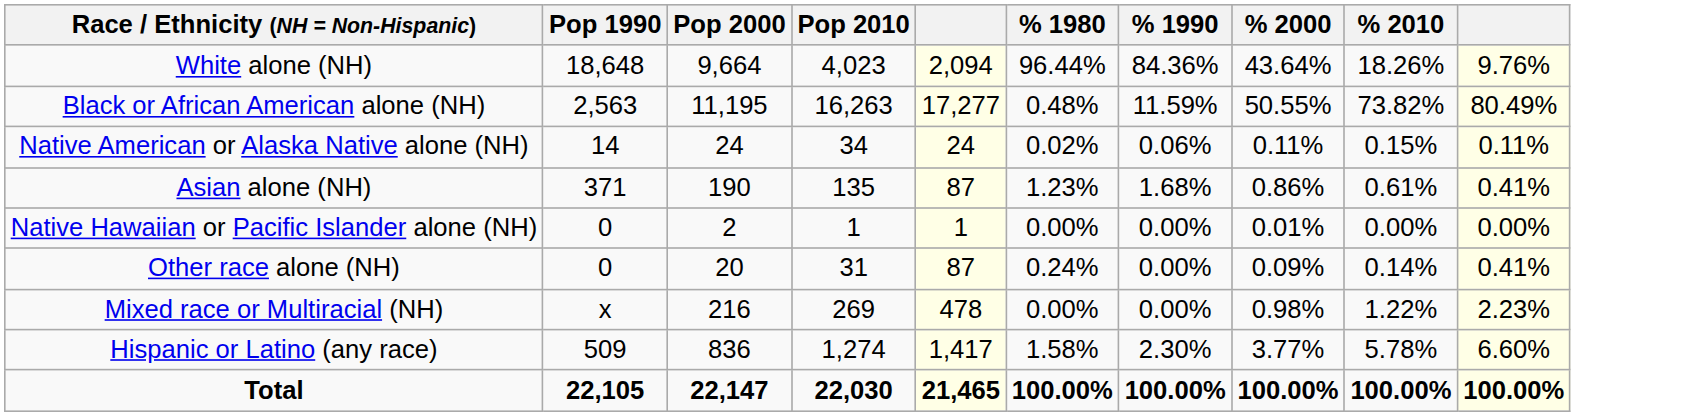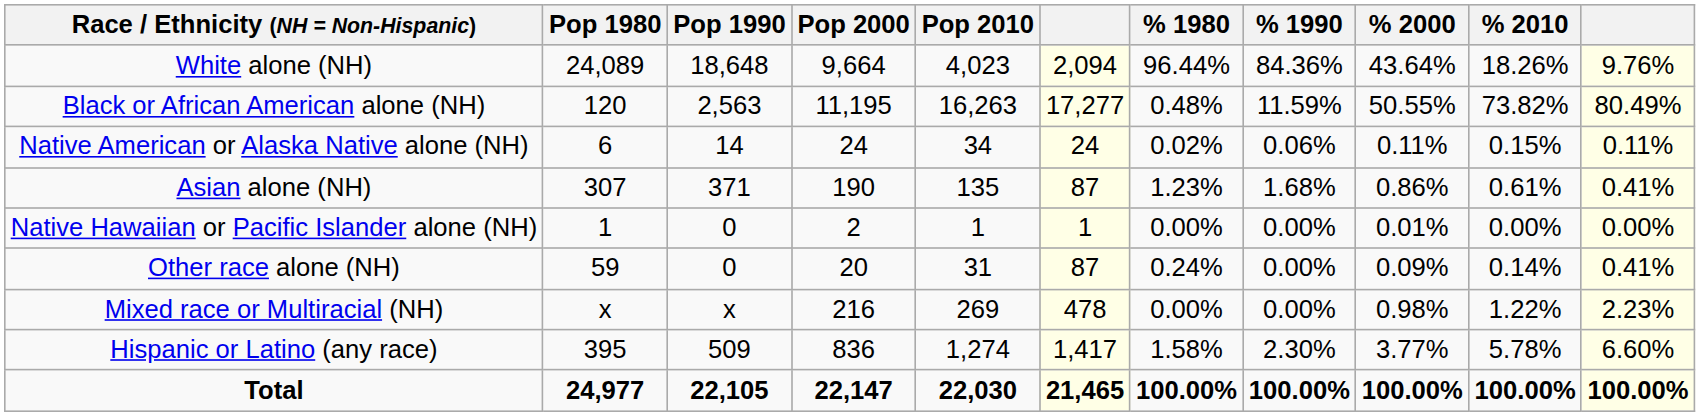+ column: (605, 24)
